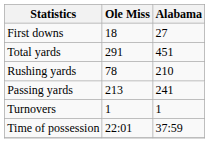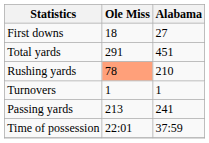(111, 71) no background -> (111, 71) lightsalmon background
rows swapped: (40, 90) <-> (32, 109)
